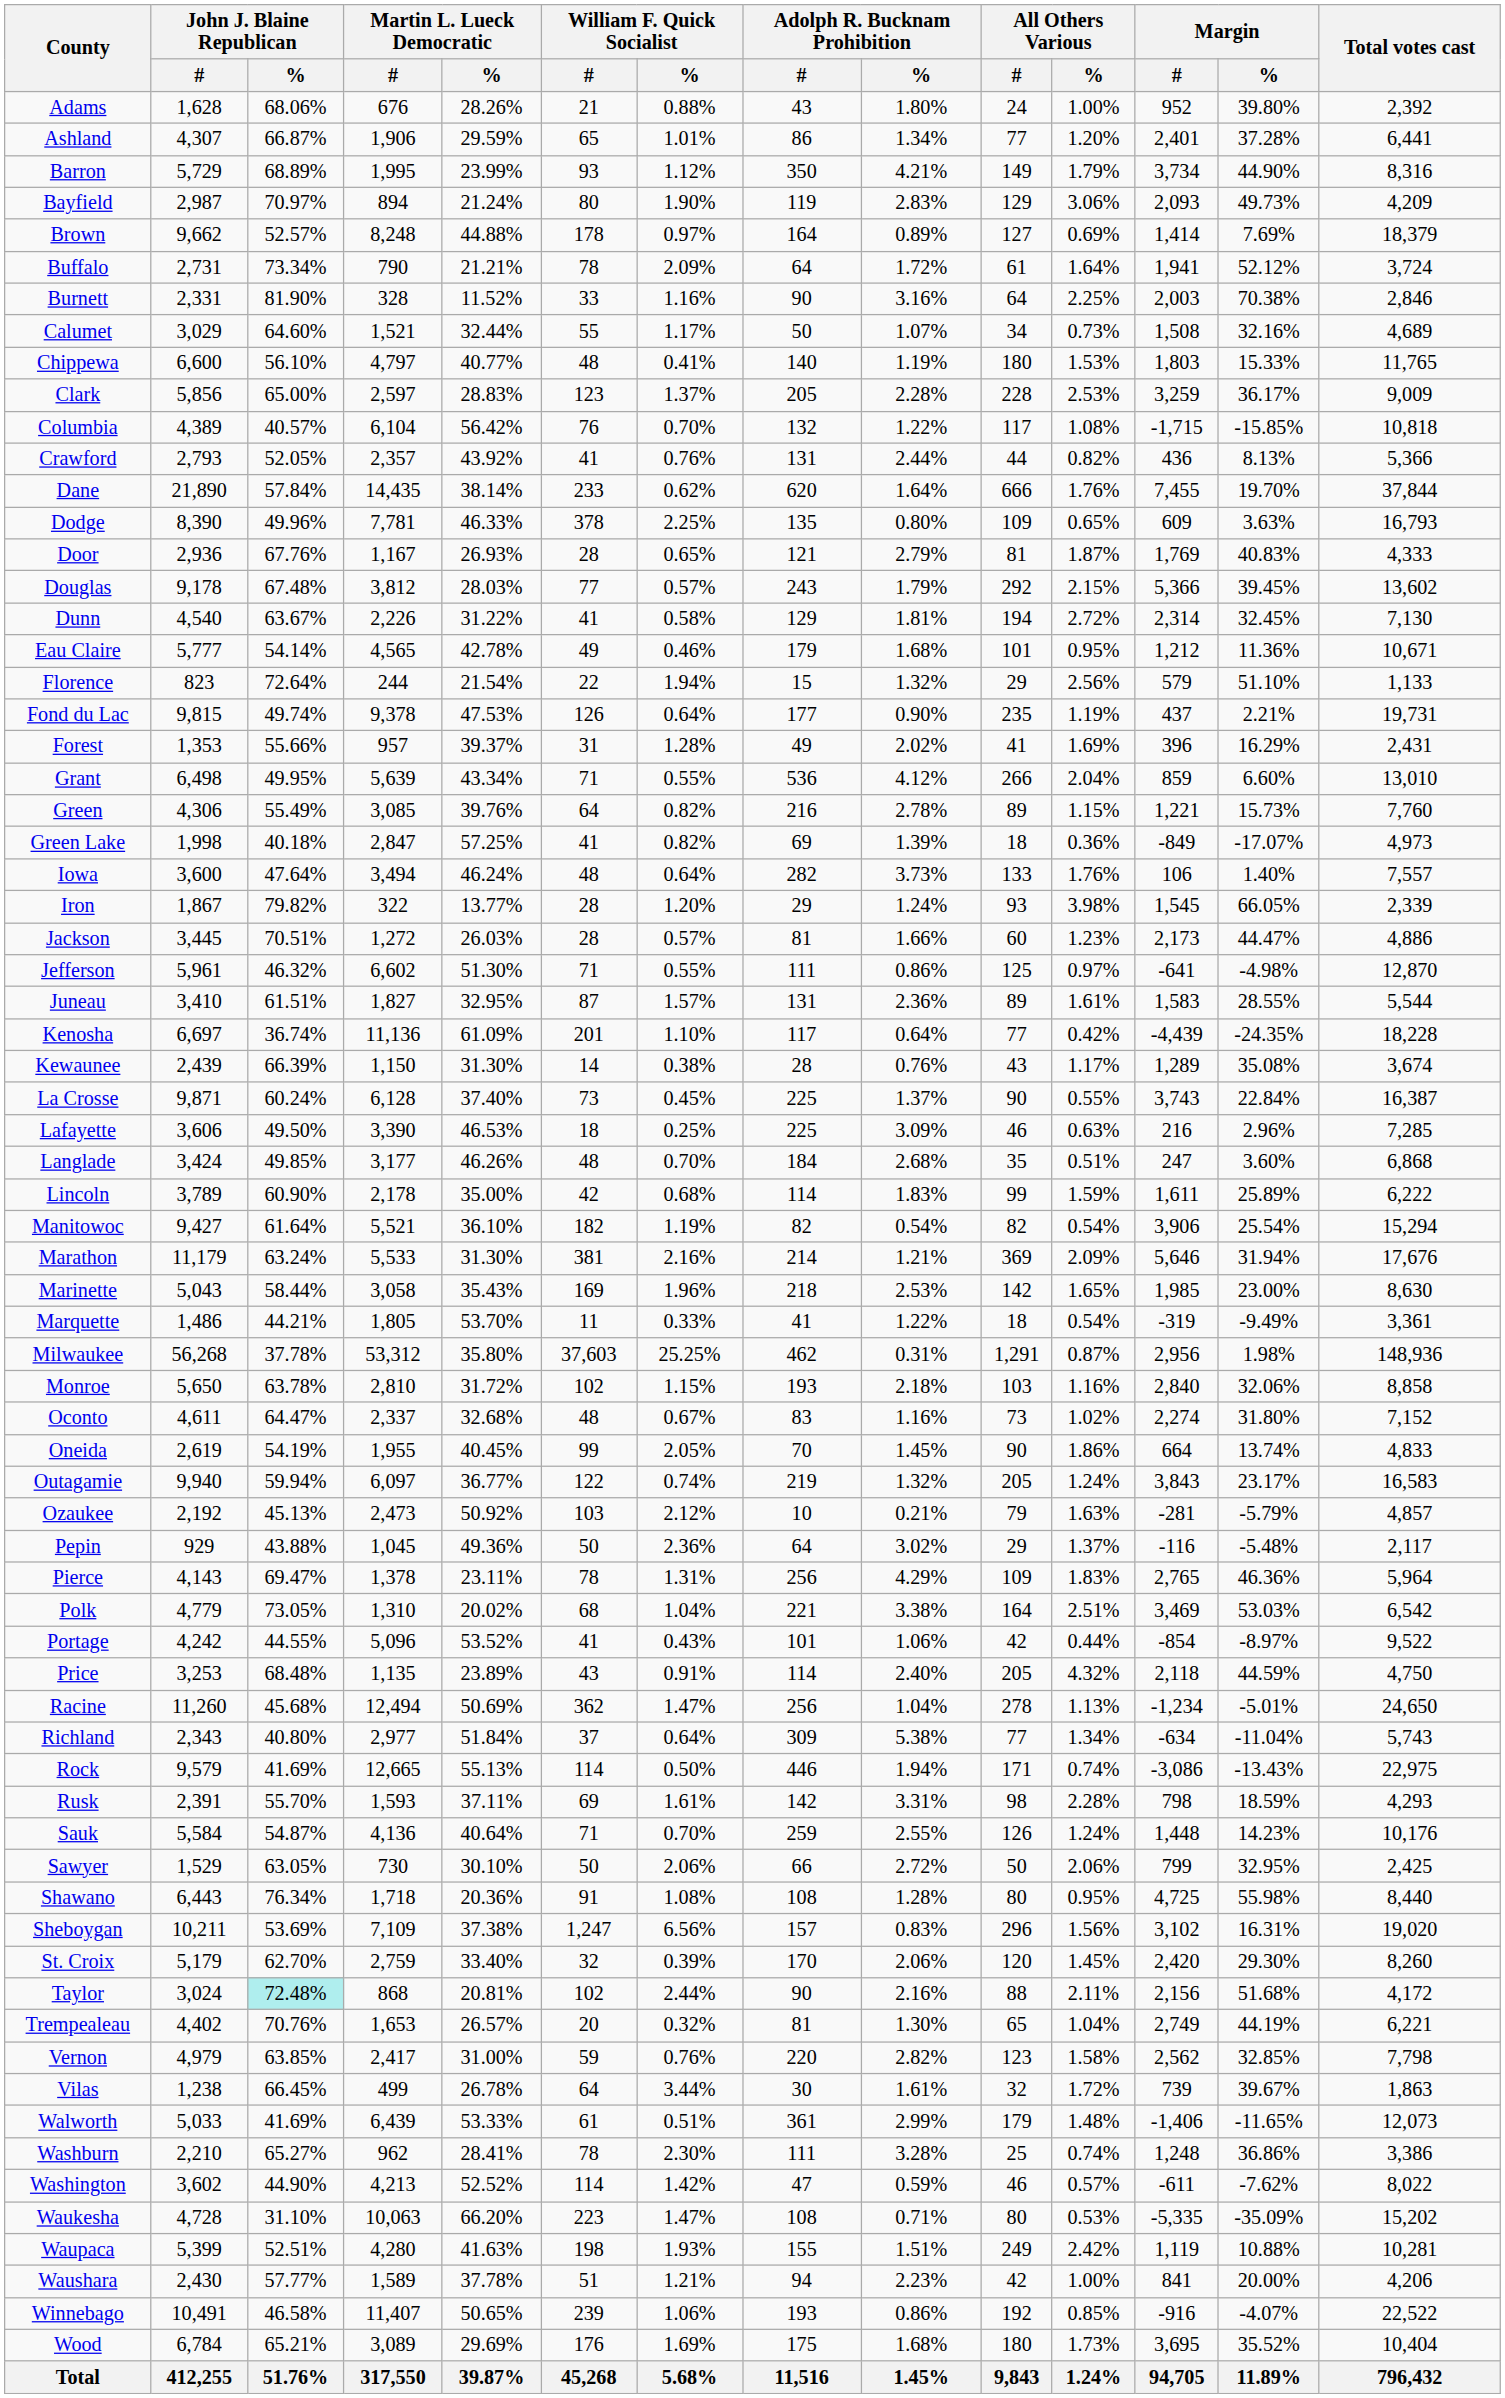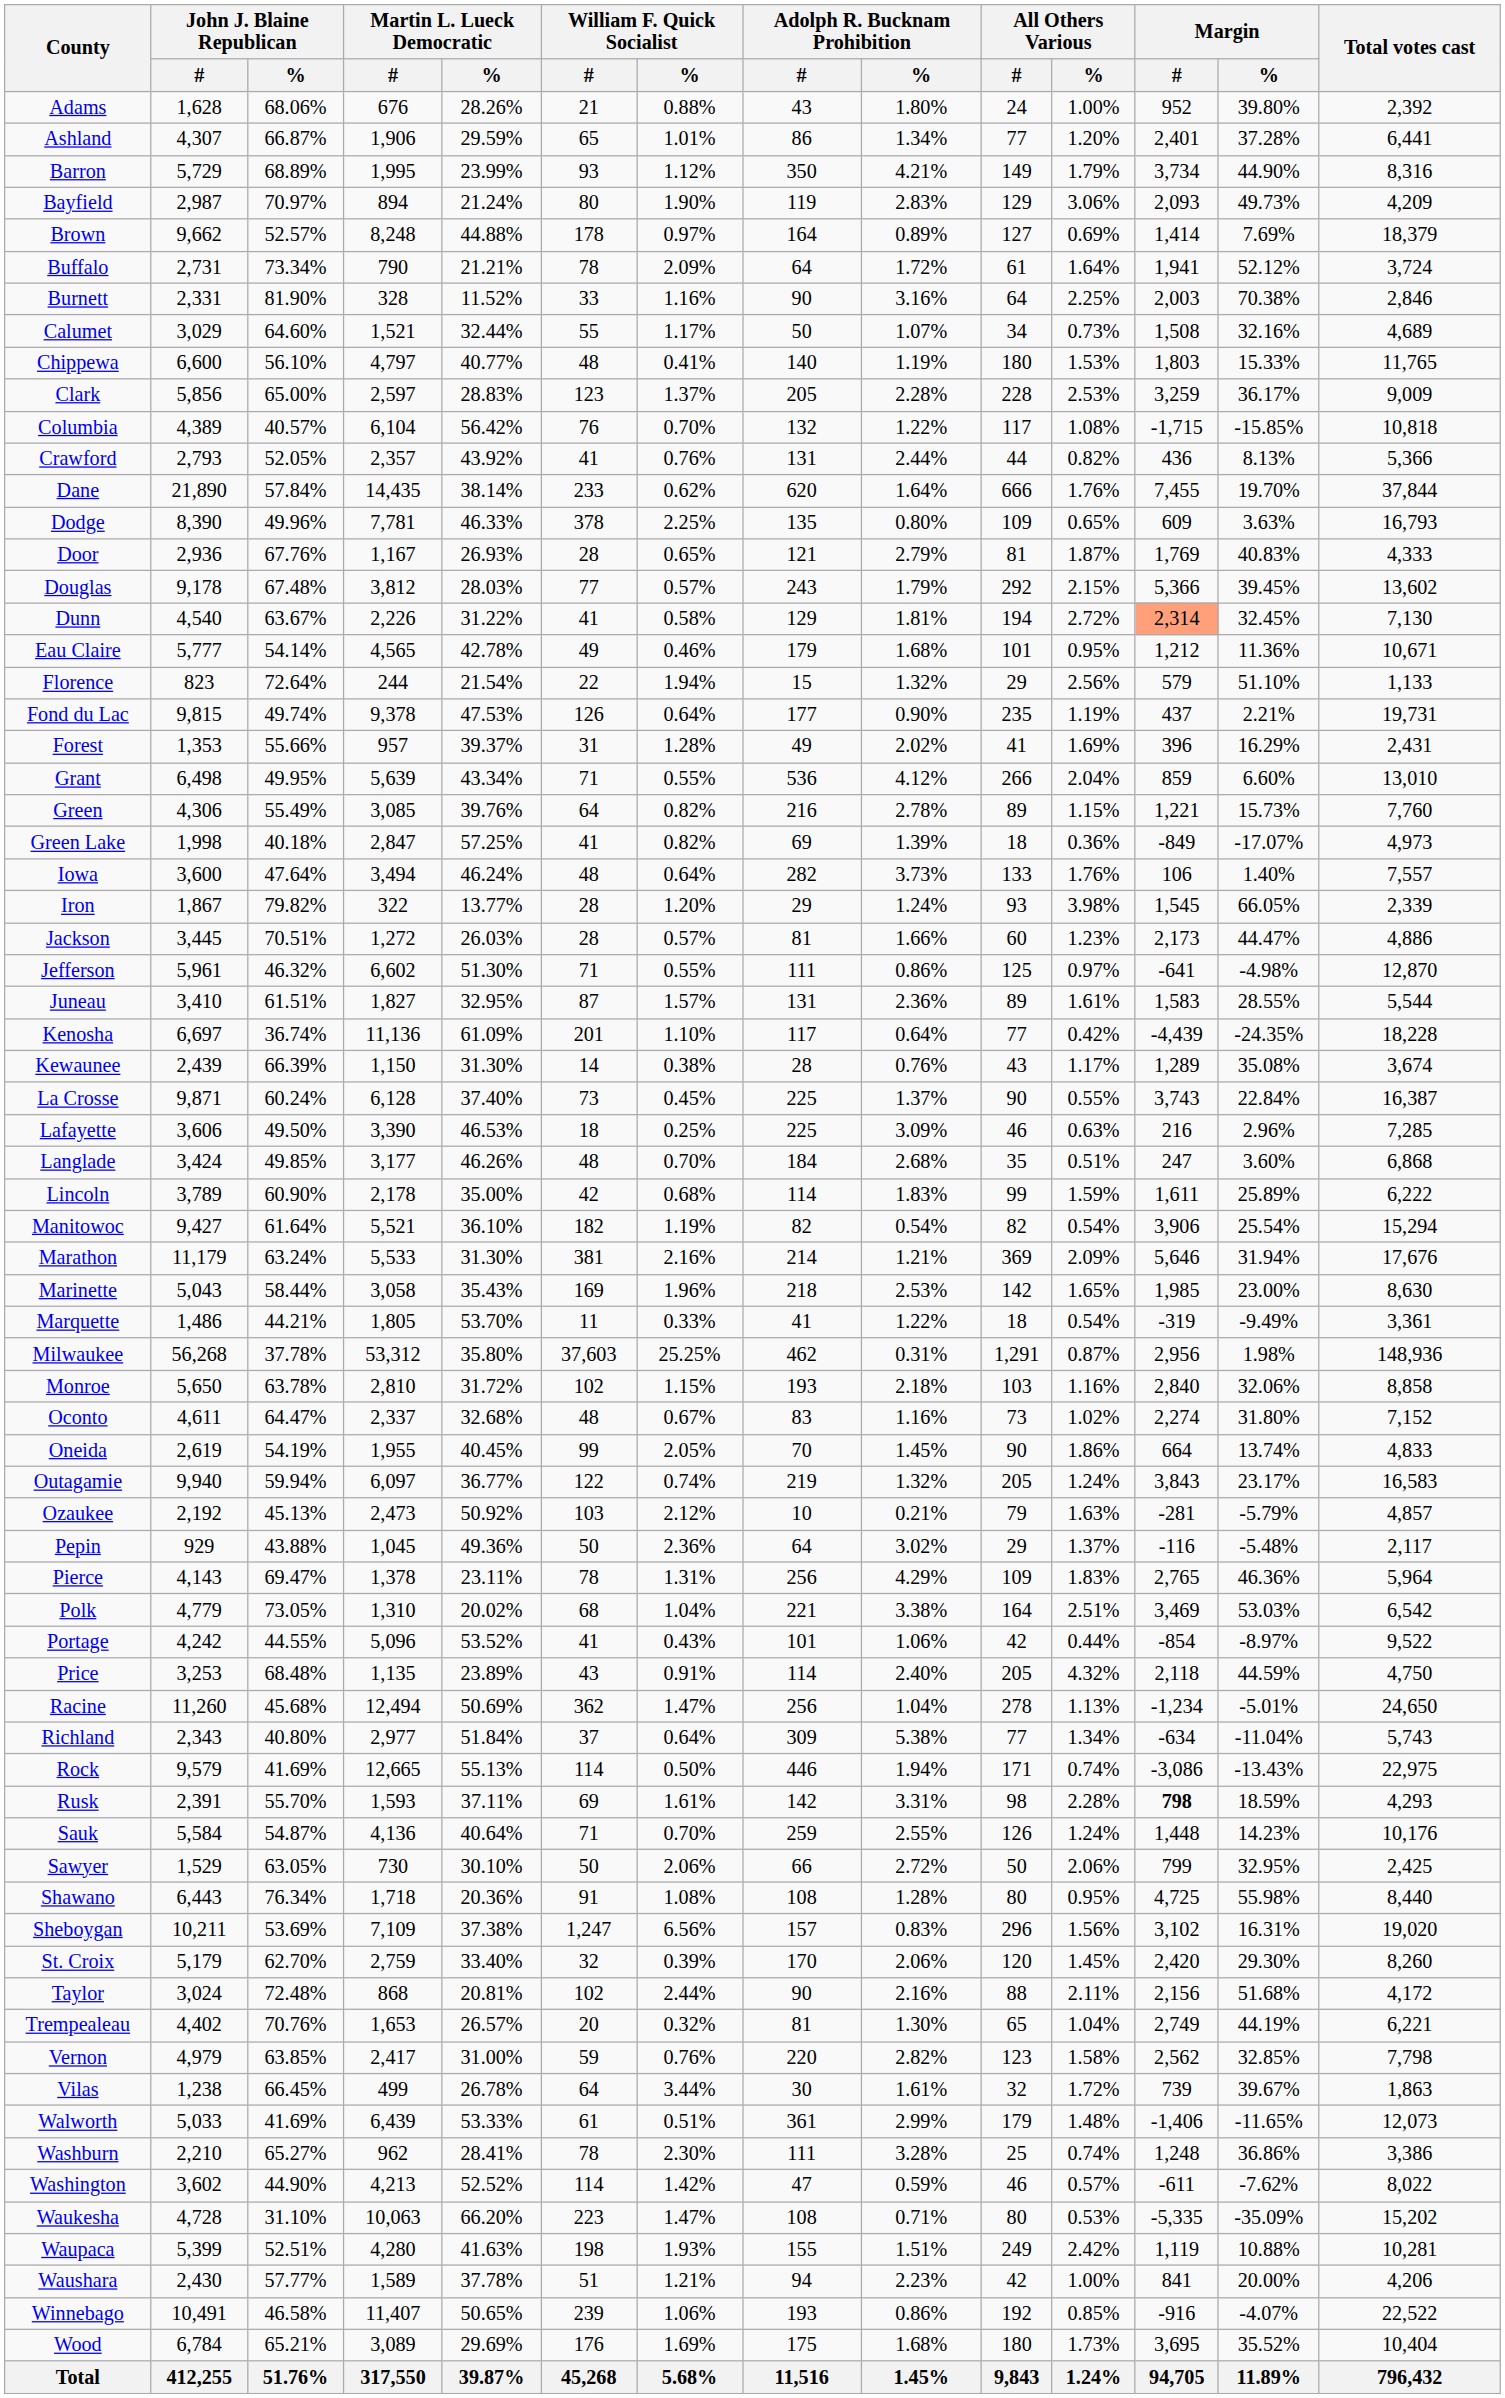(1177, 618) no background -> (1177, 618) lightsalmon background
(1177, 1801) normal -> (1177, 1801) bold
(296, 1993) paleturquoise background -> (296, 1993) no background
